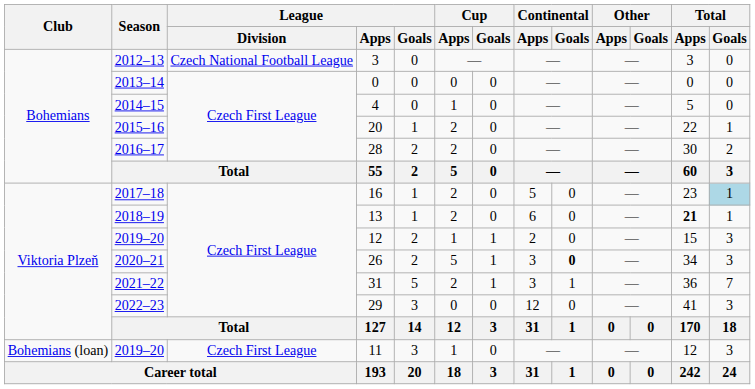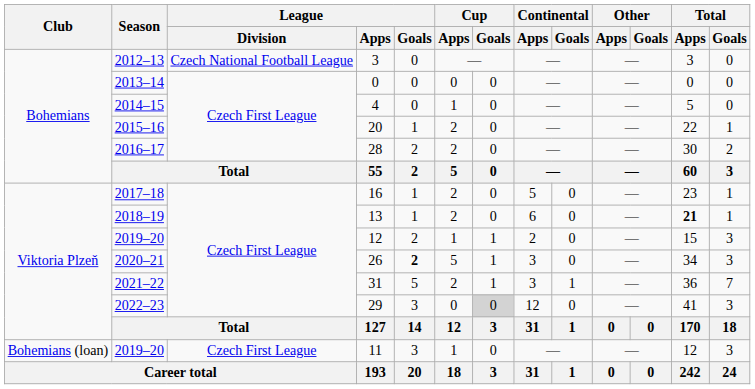(729, 194) lightblue background -> (729, 194) no background
(415, 261) normal -> (415, 261) bold
(572, 261) bold -> (572, 261) normal
(493, 305) no background -> (493, 305) lightgrey background
